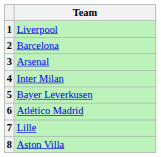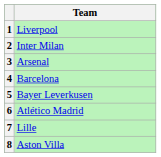(38, 45) Barcelona -> (40, 45) Inter Milan
(40, 78) Inter Milan -> (38, 78) Barcelona
